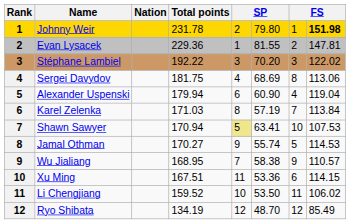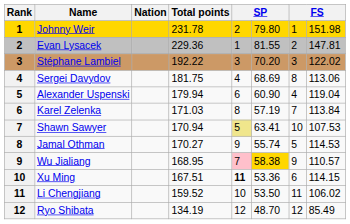(325, 29) bold -> (325, 29) normal
(237, 161) no background -> (237, 161) pink background
(267, 161) no background -> (267, 161) gold background
(240, 177) normal -> (240, 177) bold
